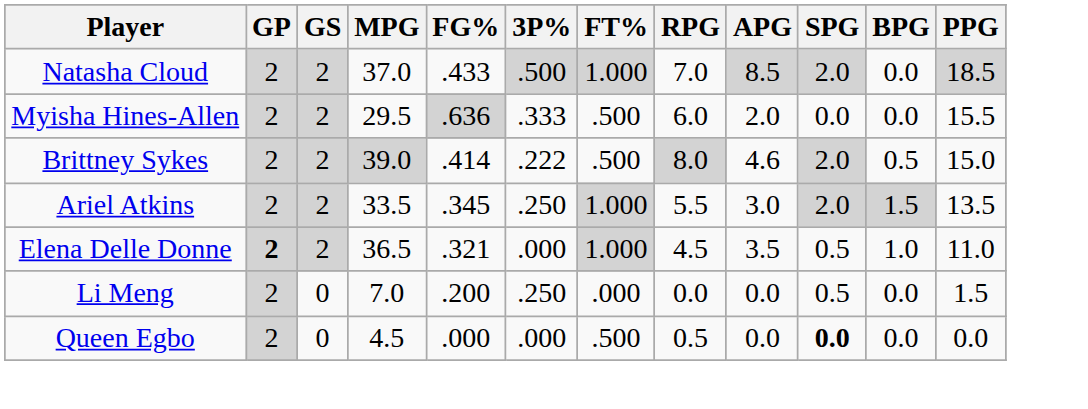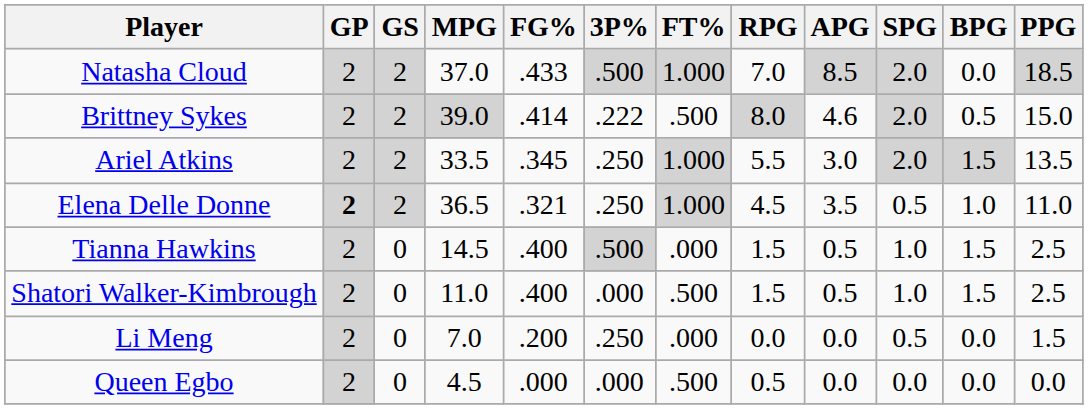- row: (125, 115)
(542, 248) .000 -> (619, 204) .250
+ row: (164, 248)
+ row: (164, 293)
(832, 337) bold -> (910, 381) normal
